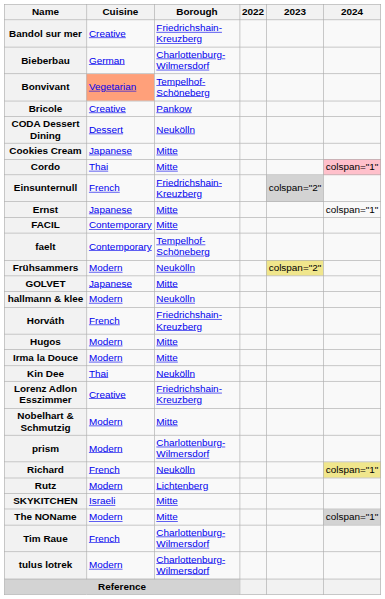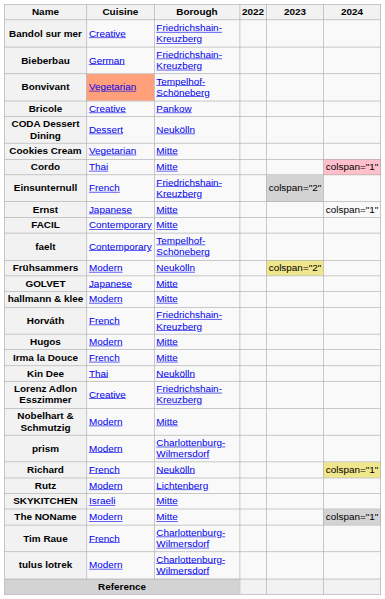(191, 60) Charlottenburg-Wilmersdorf -> (189, 60) Friedrichshain-Kreuzberg
(110, 151) Japanese -> (113, 151) Vegetarian
(176, 299) Neukölln -> (167, 299) Mitte
(106, 357) Modern -> (104, 357) French
